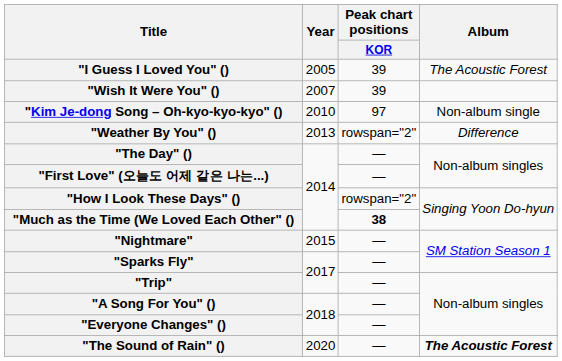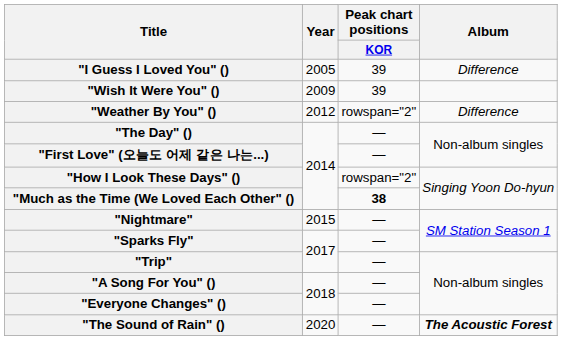(488, 69) The Acoustic Forest -> (488, 69) Difference
(321, 90) 2007 -> (321, 90) 2009
- row: (154, 112)
(321, 133) 2013 -> (321, 112) 2012
